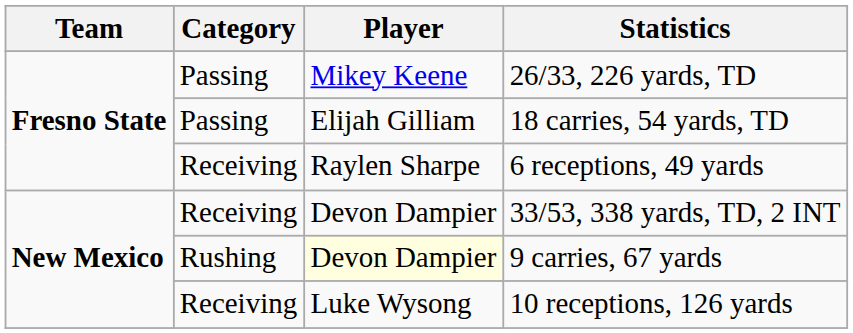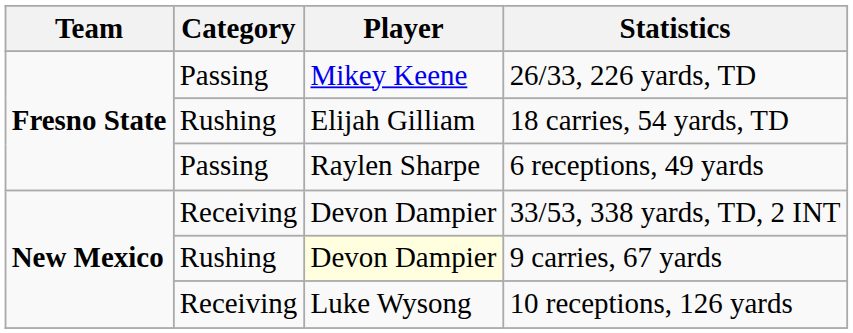(224, 120) Passing -> (228, 120) Rushing
(238, 166) Receiving -> (224, 166) Passing
